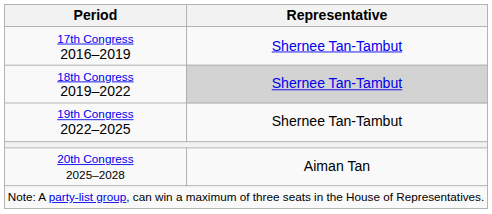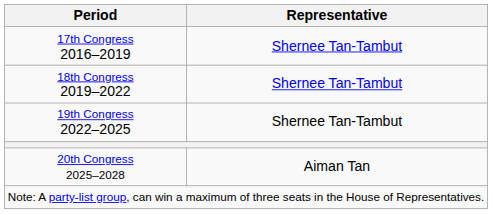(337, 84) lightgrey background -> (337, 84) no background
